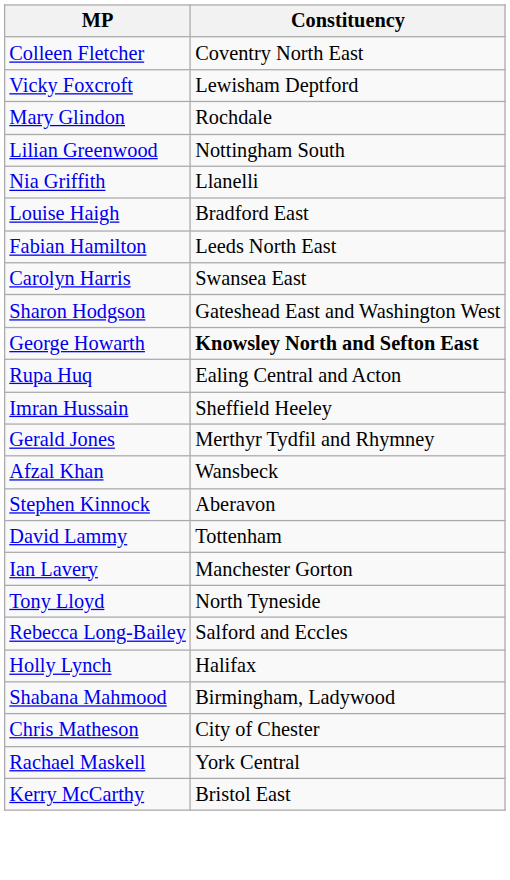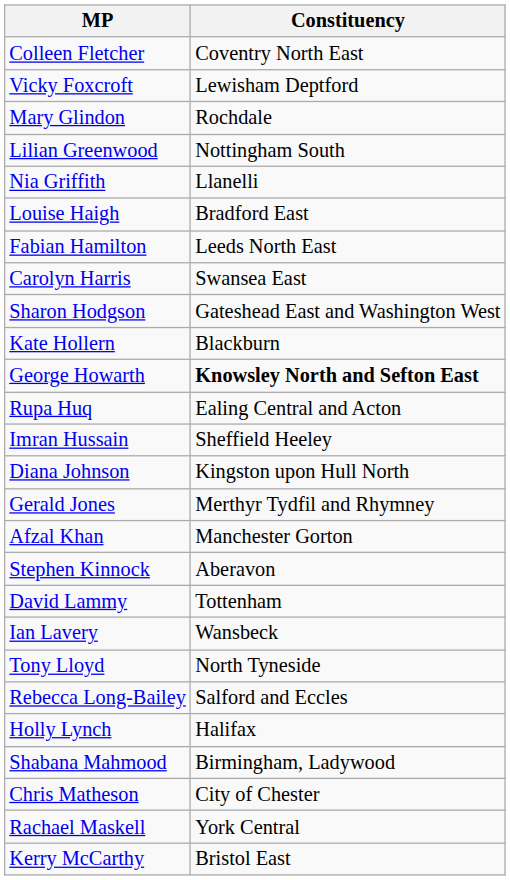+ row: (62, 343)
+ row: (69, 472)
(237, 472) Wansbeck -> (274, 536) Manchester Gorton
(274, 568) Manchester Gorton -> (237, 633) Wansbeck
